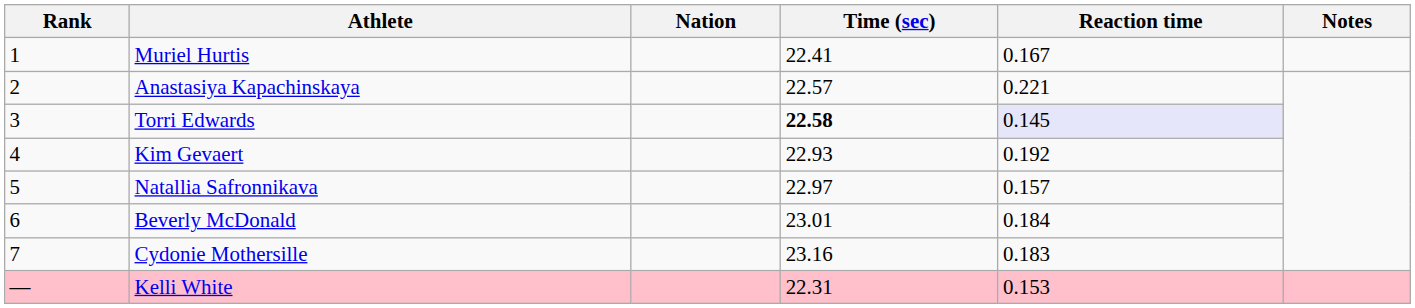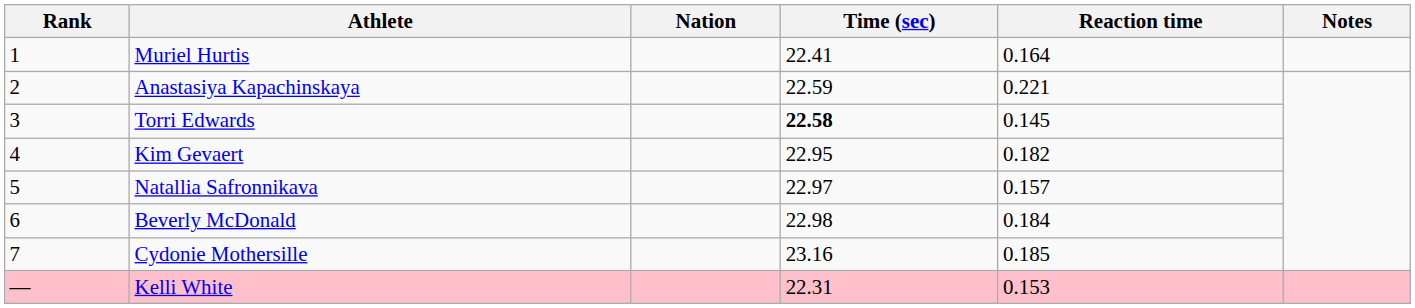(1027, 54) 0.167 -> (1027, 54) 0.164
(809, 87) 22.57 -> (809, 87) 22.59
(1027, 120) lavender background -> (1027, 120) no background
(809, 154) 22.93 -> (809, 154) 22.95
(1027, 154) 0.192 -> (1027, 154) 0.182
(809, 220) 23.01 -> (809, 220) 22.98
(1027, 253) 0.183 -> (1027, 253) 0.185
